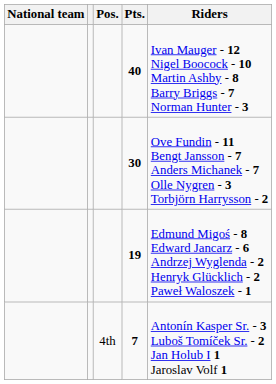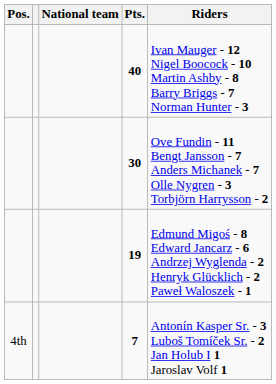columns swapped: (108, 14) <-> (46, 14)
